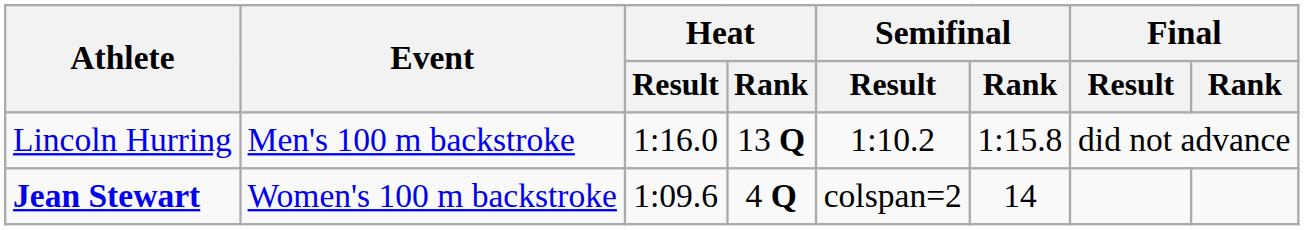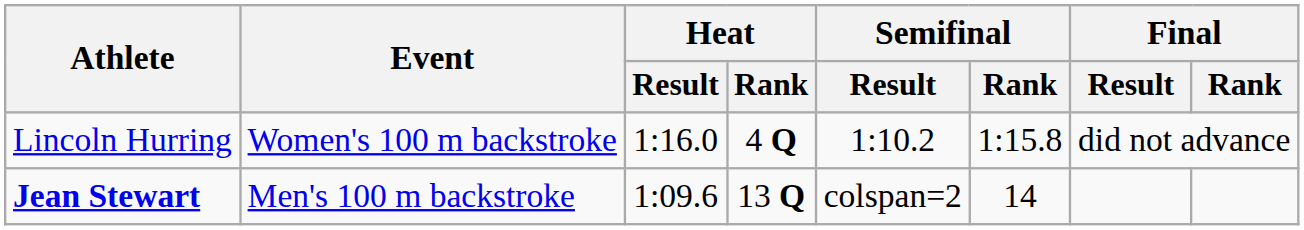(411, 140) Men's 100 m backstroke -> (432, 140) Women's 100 m backstroke
(771, 140) 13 Q -> (771, 140) 4 Q
(432, 195) Women's 100 m backstroke -> (411, 195) Men's 100 m backstroke
(771, 195) 4 Q -> (771, 195) 13 Q
